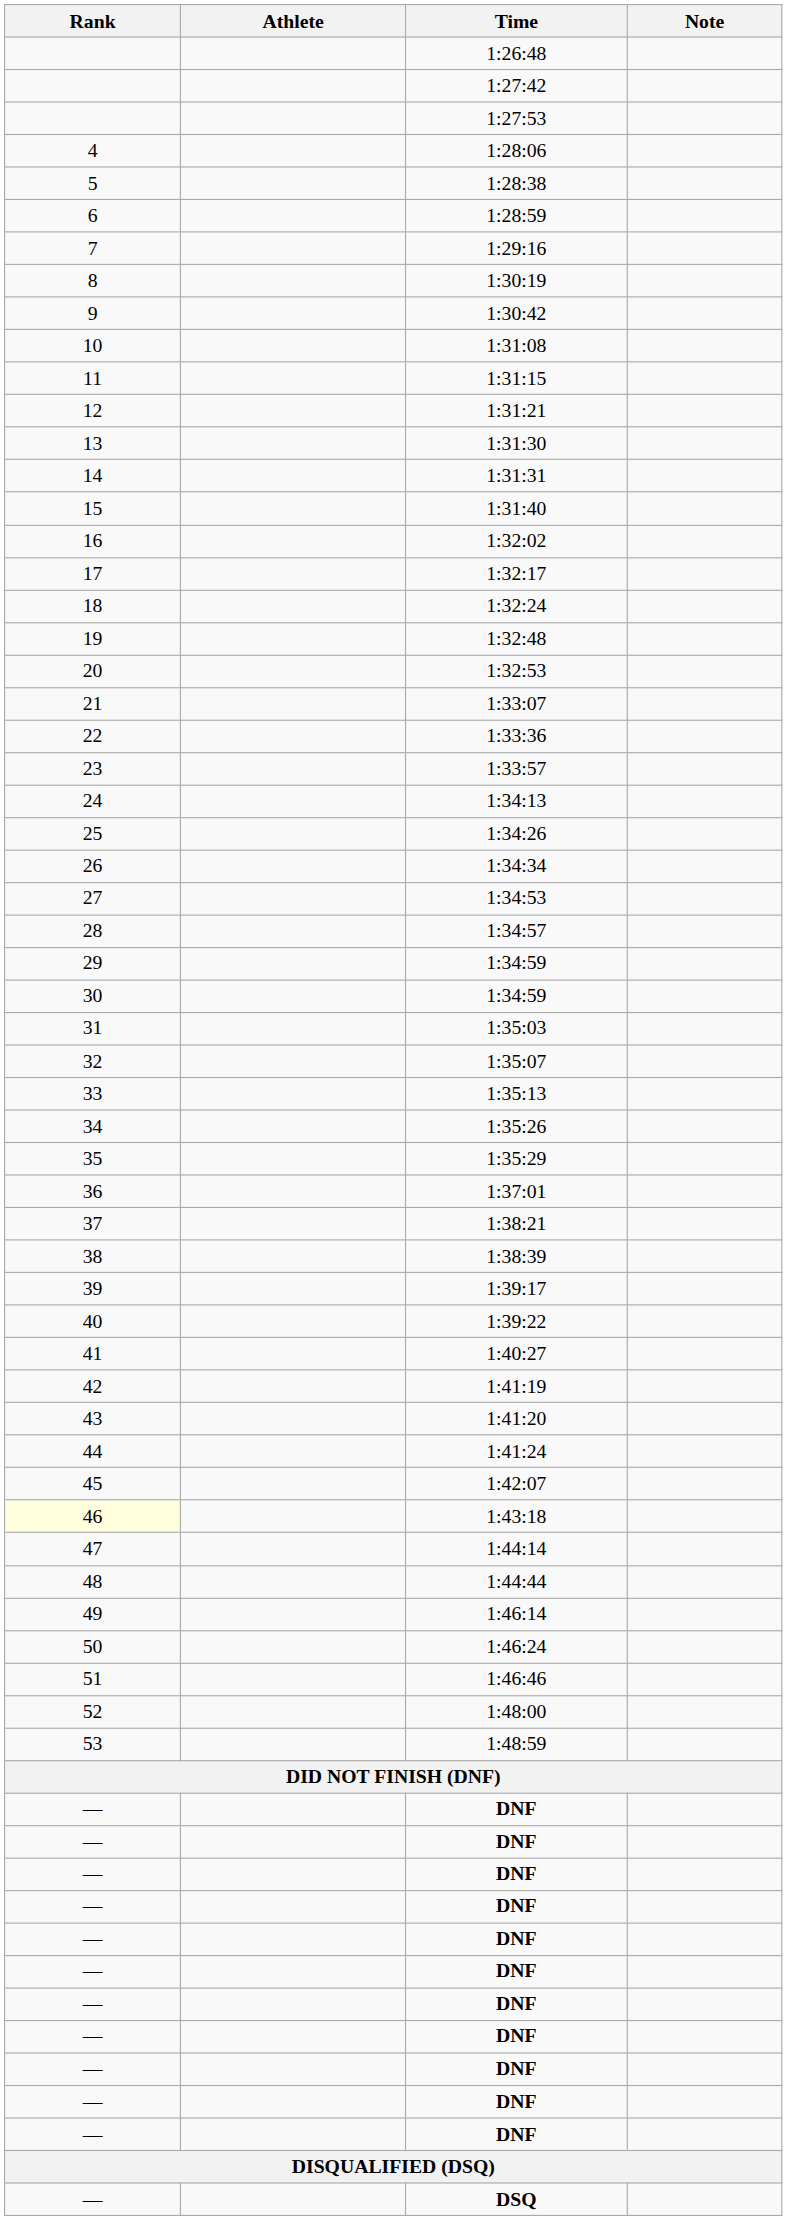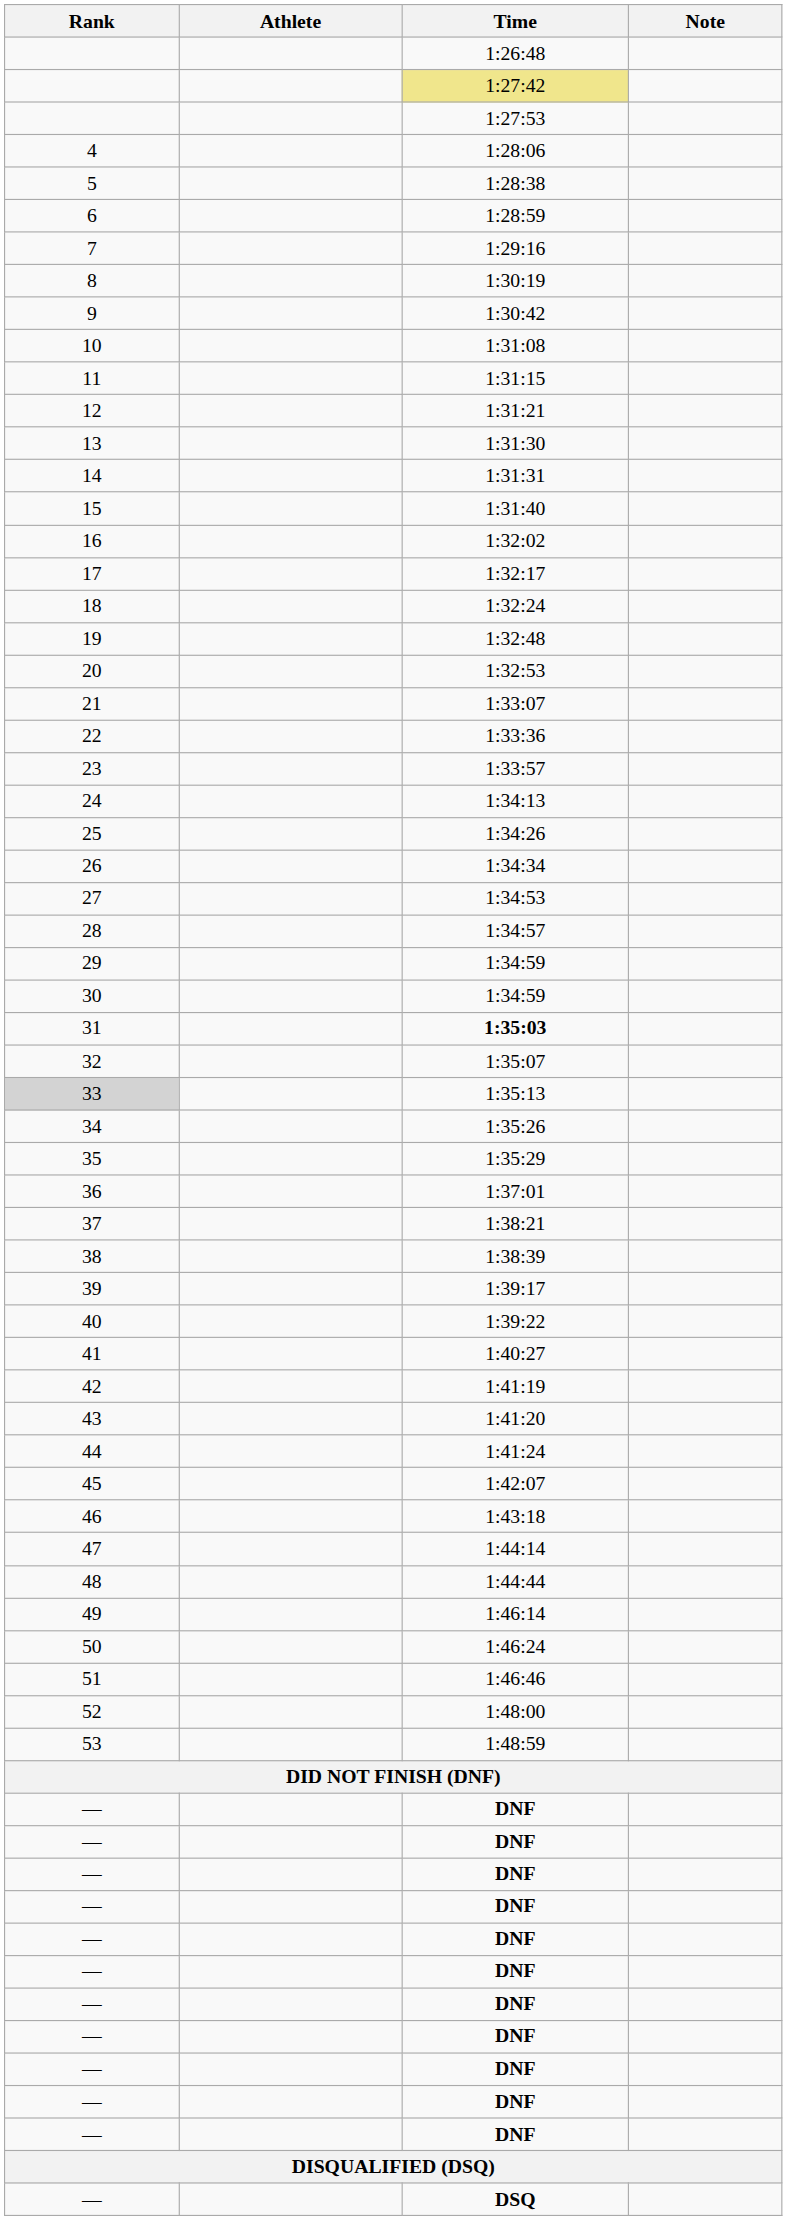(516, 85) no background -> (515, 85) khaki background
(516, 1028) normal -> (515, 1028) bold
(93, 1093) no background -> (92, 1093) lightgrey background
(93, 1516) lightyellow background -> (92, 1516) no background
